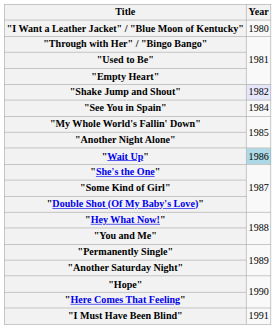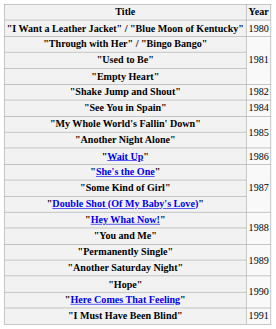(259, 92) lavender background -> (259, 92) no background
(259, 156) lightblue background -> (259, 156) no background
